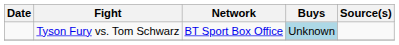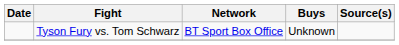(312, 31) lightblue background -> (312, 31) no background
